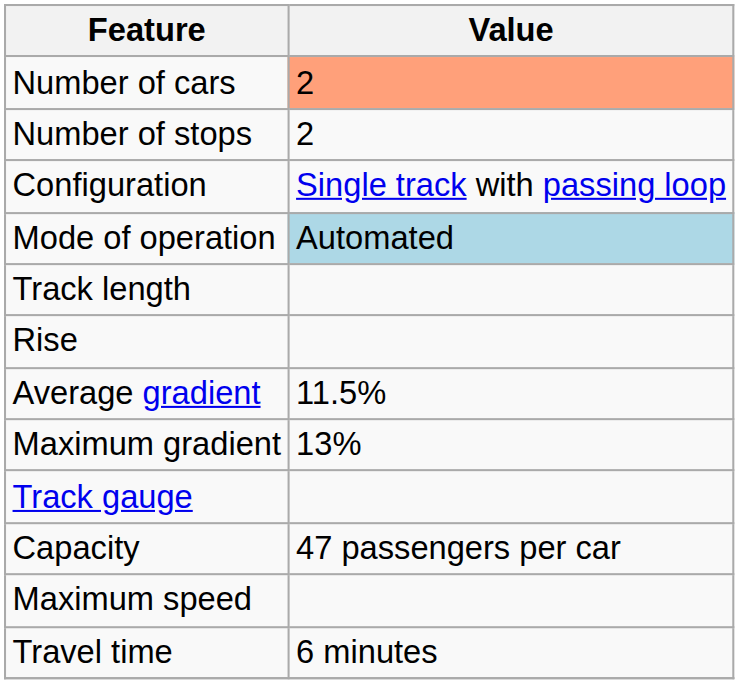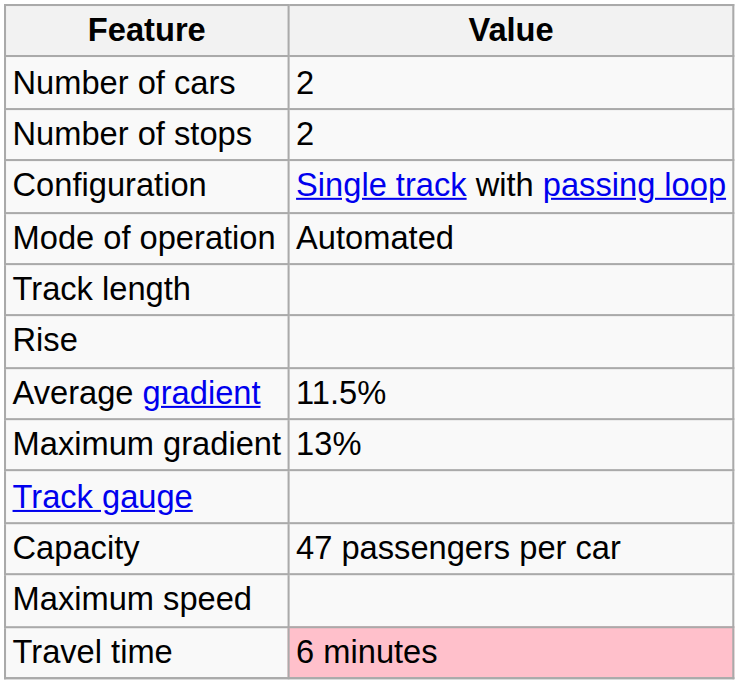(305, 82) lightsalmon background -> (305, 82) no background
(375, 237) lightblue background -> (375, 237) no background
(367, 651) no background -> (367, 651) pink background
